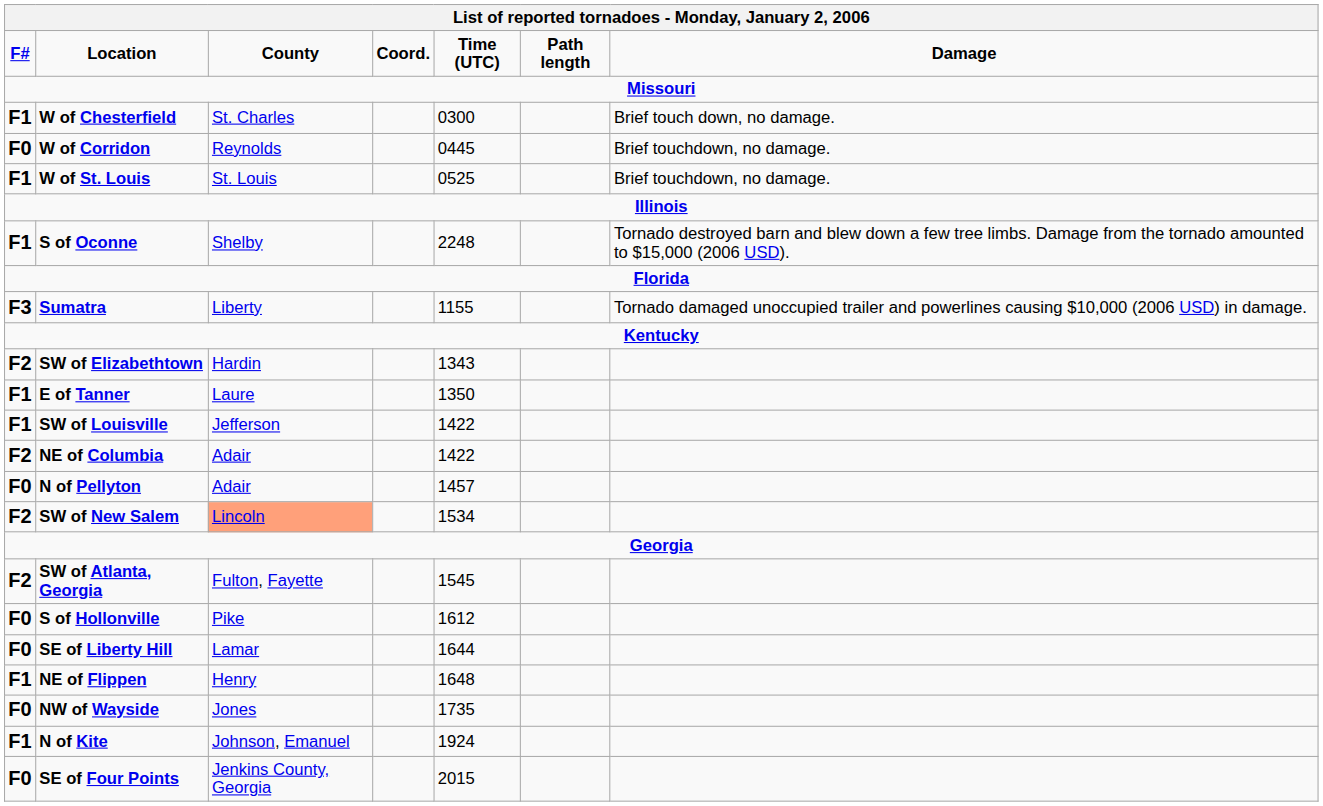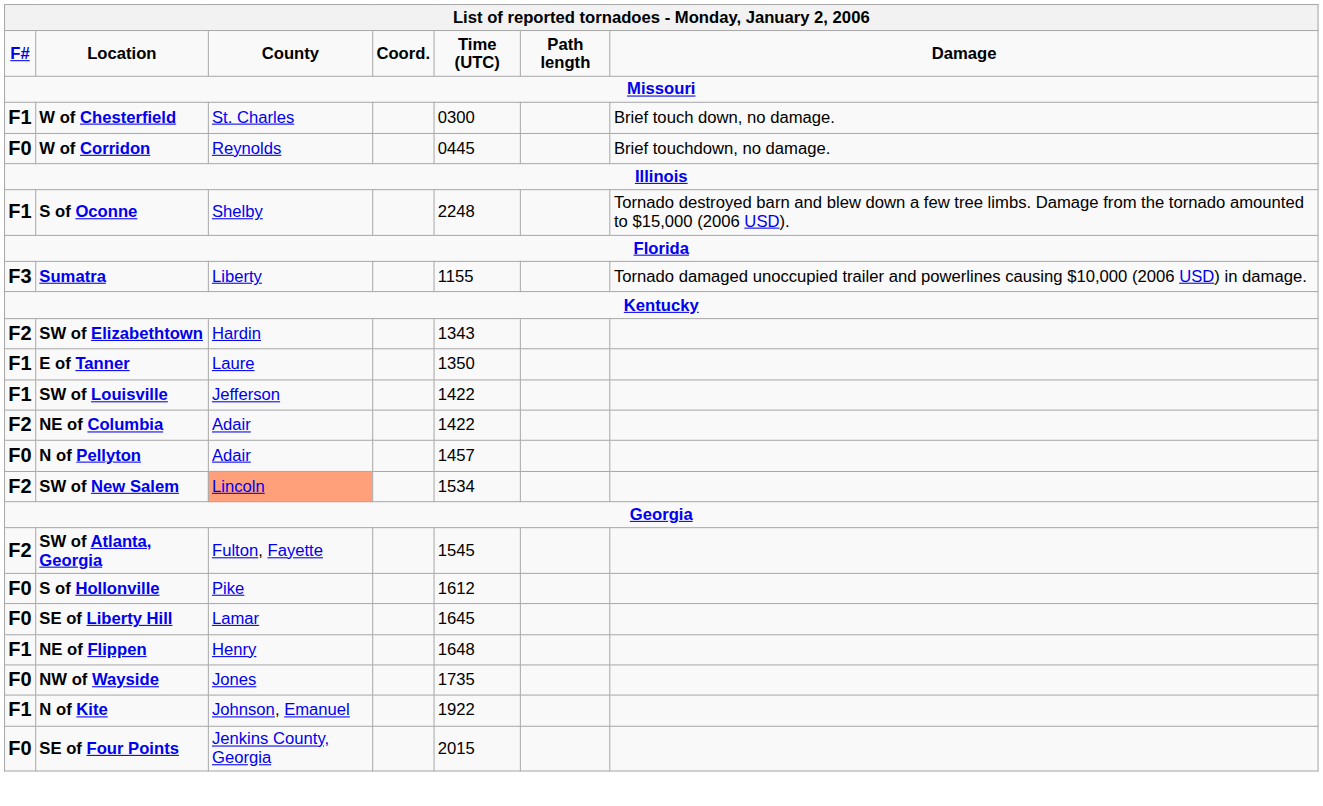- row: (95, 178)
(456, 649) 1644 -> (456, 618) 1645
(456, 741) 1924 -> (456, 710) 1922
